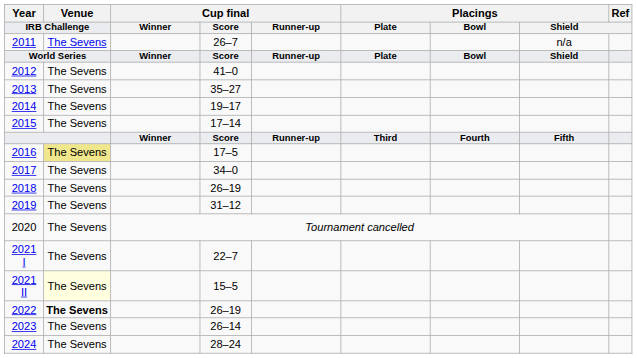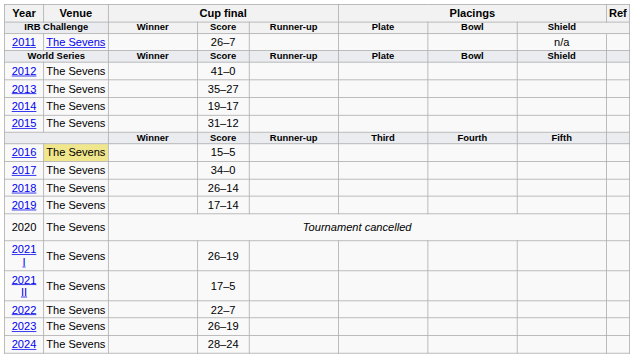(226, 124) 17–14 -> (223, 124) 31–12
(226, 153) 17–5 -> (223, 153) 15–5
(226, 188) 26–19 -> (223, 188) 26–14
(226, 206) 31–12 -> (223, 206) 17–14
(226, 256) 22–7 -> (223, 256) 26–19
(77, 286) lightyellow background -> (76, 286) no background
(226, 286) 15–5 -> (223, 286) 17–5
(77, 310) bold -> (76, 310) normal
(226, 310) 26–19 -> (223, 310) 22–7
(226, 327) 26–14 -> (223, 327) 26–19
